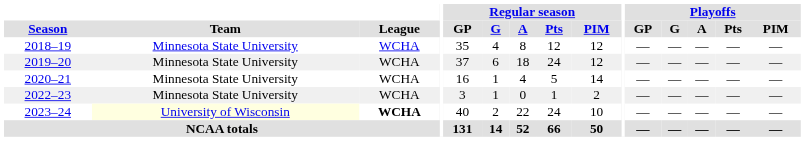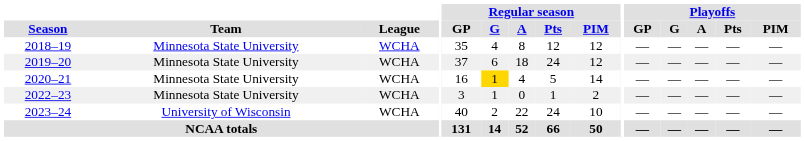(496, 78) no background -> (495, 78) gold background
(225, 111) lightyellow background -> (226, 111) no background
(399, 111) bold -> (399, 111) normal
